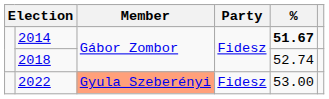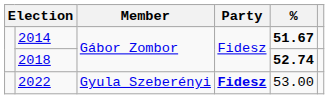(294, 60) normal -> (294, 60) bold
(145, 82) lightsalmon background -> (145, 82) no background
(242, 82) normal -> (242, 82) bold
